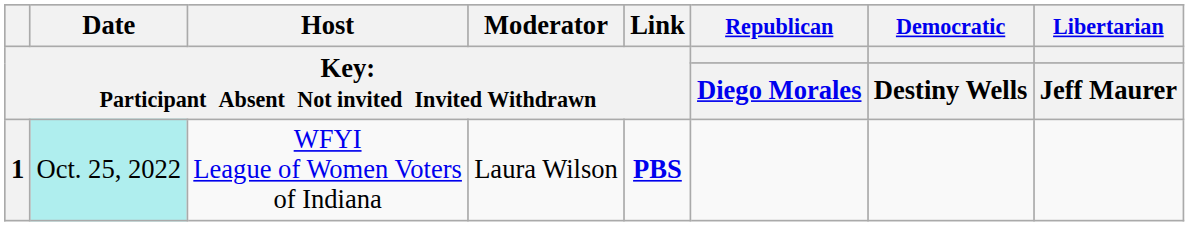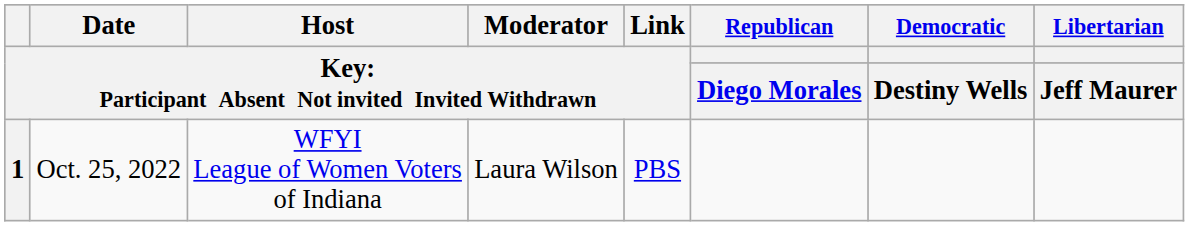(109, 169) paleturquoise background -> (109, 169) no background
(657, 169) bold -> (657, 169) normal
